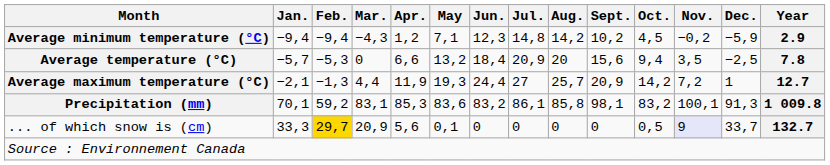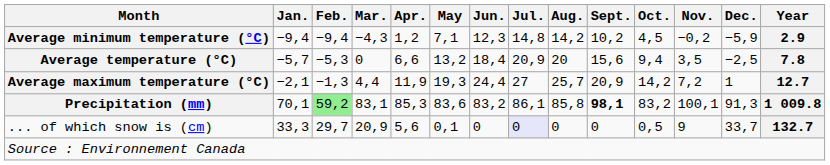(332, 105) no background -> (332, 105) lightgreen background
(607, 105) normal -> (607, 105) bold
(332, 127) gold background -> (332, 127) no background
(516, 127) no background -> (516, 127) lavender background
(681, 127) lavender background -> (681, 127) no background
